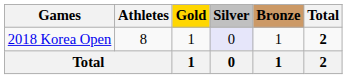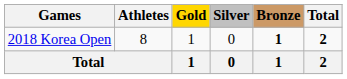(231, 39) lavender background -> (231, 39) no background
(278, 39) normal -> (278, 39) bold
